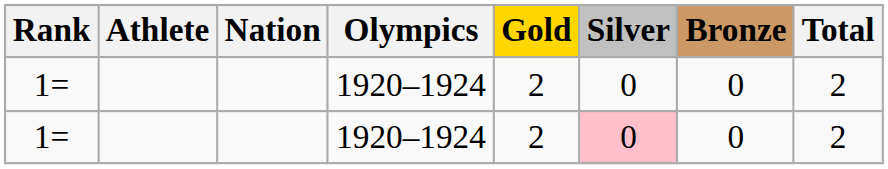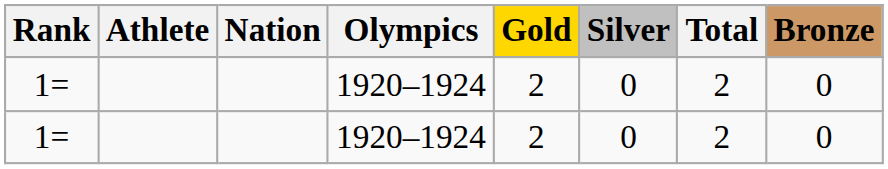columns swapped: (736, 30) <-> (838, 30)
(628, 136) pink background -> (628, 136) no background
